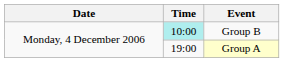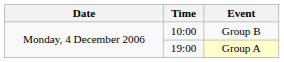(184, 31) paleturquoise background -> (184, 31) no background
